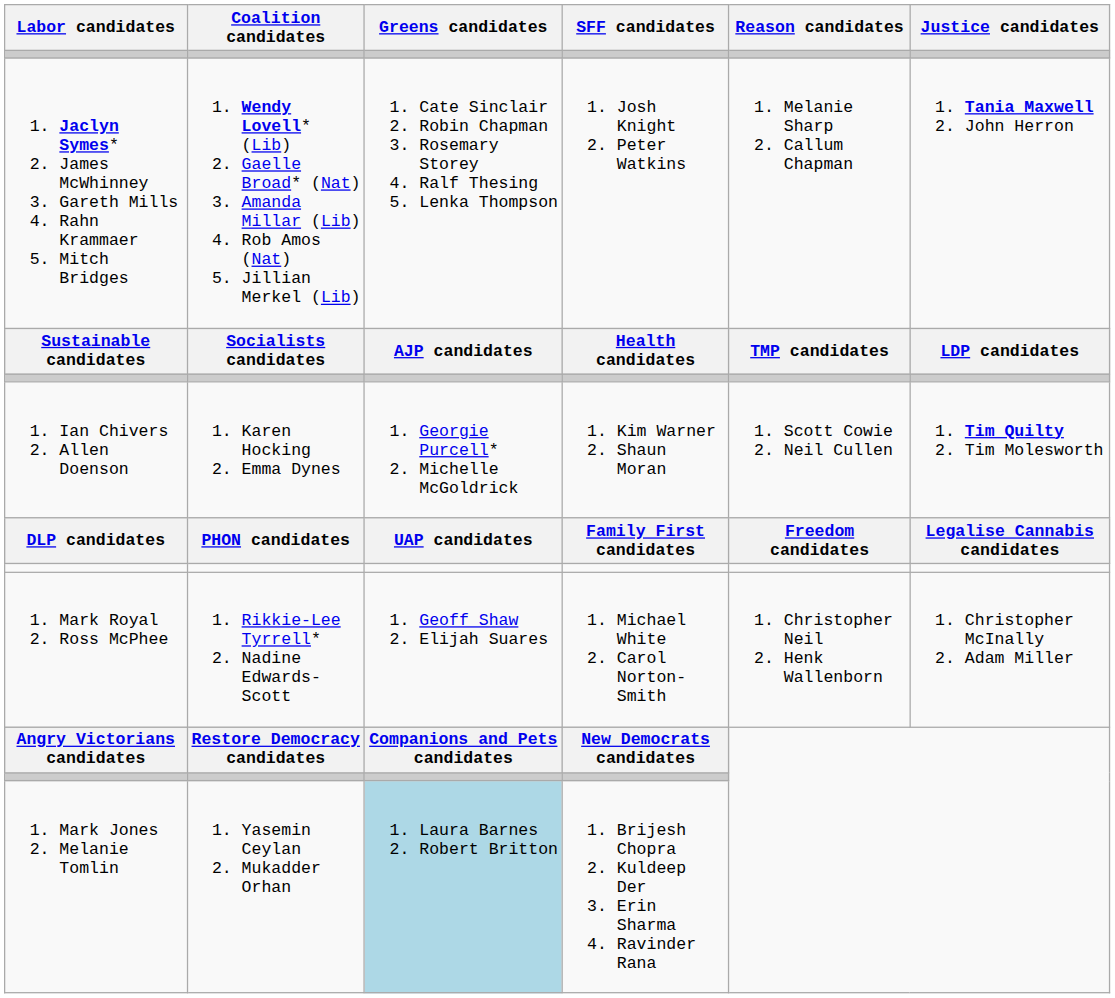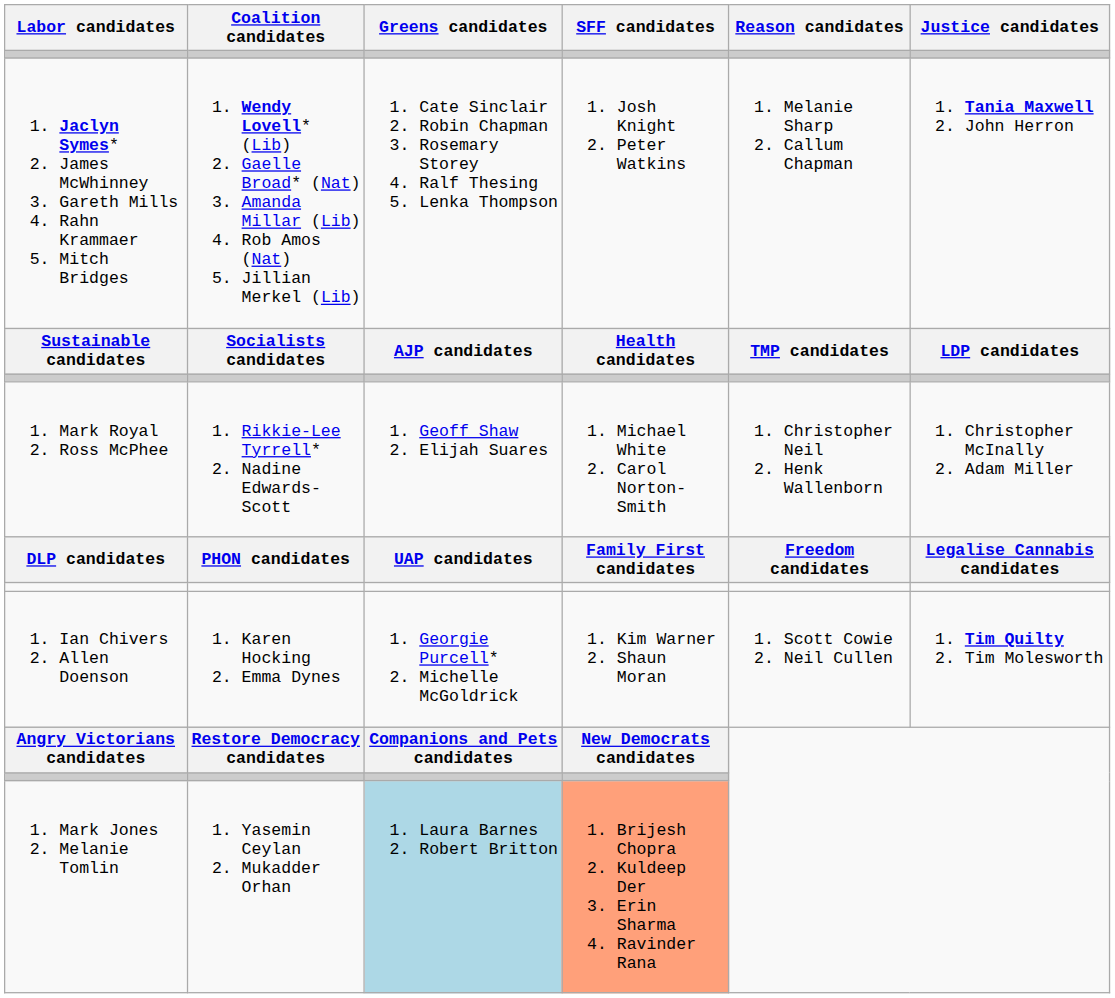rows swapped: (96, 450) <-> (96, 630)
(646, 896) no background -> (646, 896) lightsalmon background
